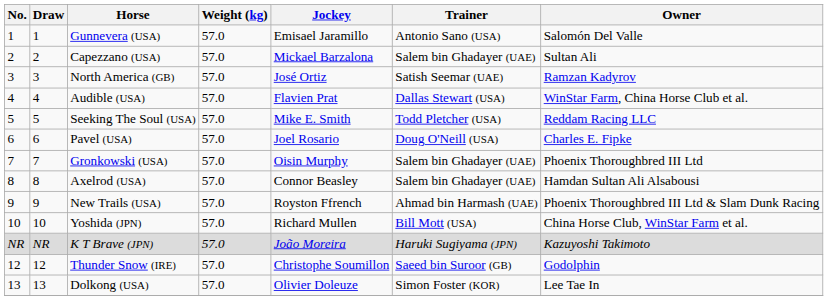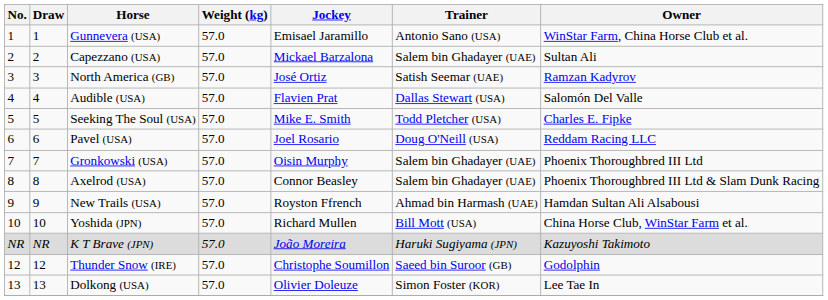(593, 35) Salomón Del Valle -> (646, 35) WinStar Farm, China Horse Club et al.
(646, 98) WinStar Farm, China Horse Club et al. -> (593, 98) Salomón Del Valle
(600, 118) Reddam Racing LLC -> (588, 118) Charles E. Fipke
(588, 139) Charles E. Fipke -> (600, 139) Reddam Racing LLC
(622, 181) Hamdan Sultan Ali Alsabousi -> (682, 181) Phoenix Thoroughbred III Ltd & Slam Dunk Racing
(682, 202) Phoenix Thoroughbred III Ltd & Slam Dunk Racing -> (622, 202) Hamdan Sultan Ali Alsabousi
